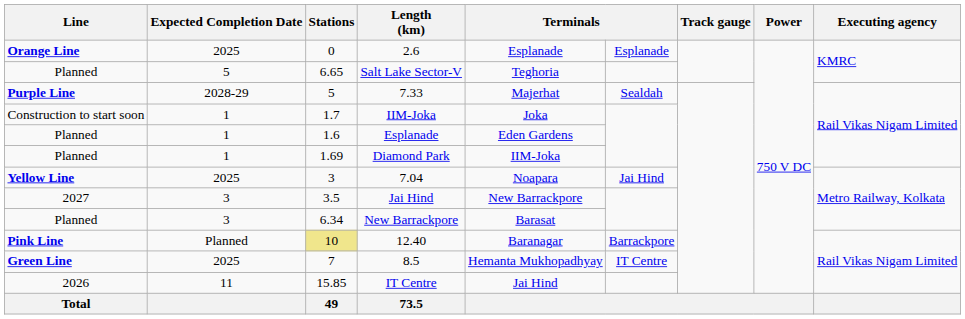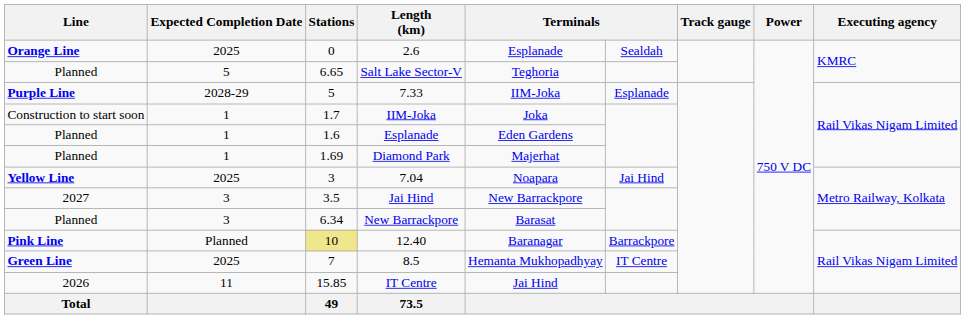(642, 51) Esplanade -> (642, 51) Sealdah
(535, 93) Majerhat -> (535, 93) IIM-Joka
(642, 93) Sealdah -> (642, 93) Esplanade
(535, 156) IIM-Joka -> (535, 156) Majerhat
